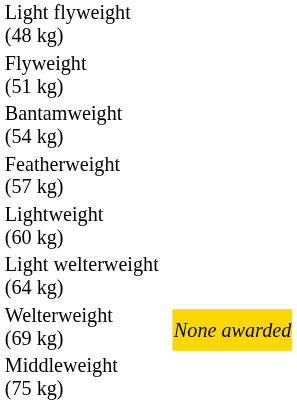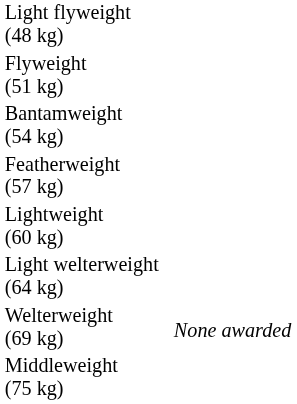(233, 330) gold background -> (233, 330) no background
